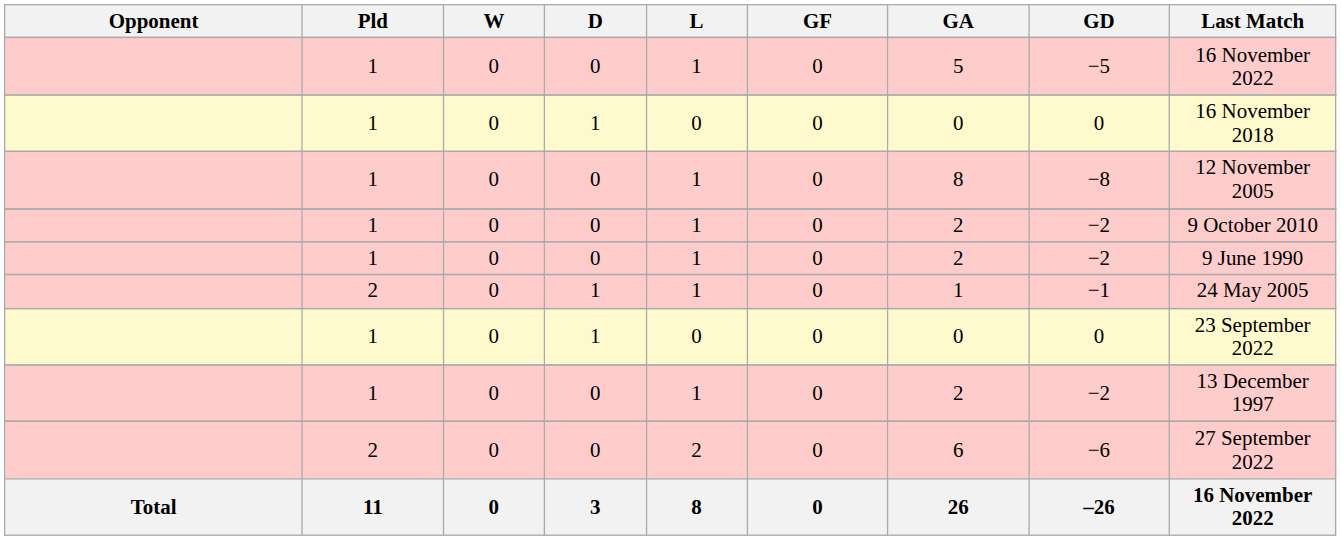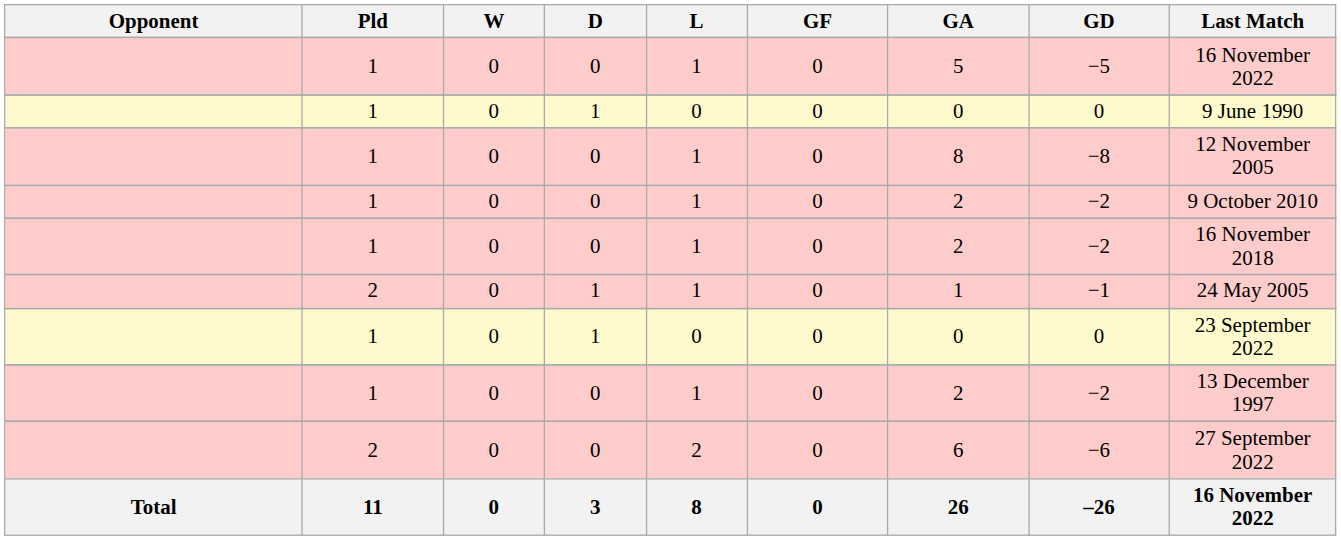(1253, 122) 16 November 2018 -> (1253, 111) 9 June 1990
(1253, 258) 9 June 1990 -> (1253, 246) 16 November 2018
